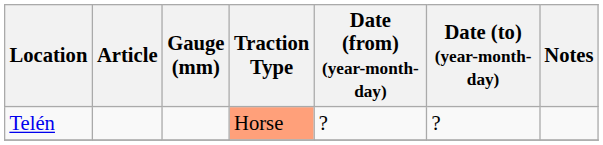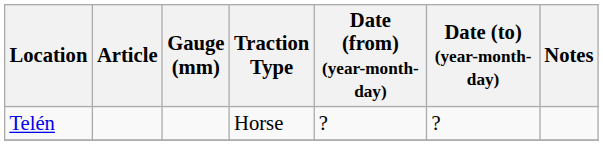(259, 123) lightsalmon background -> (259, 123) no background
